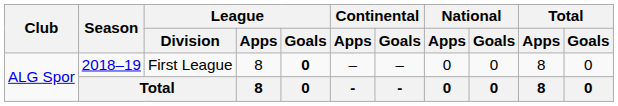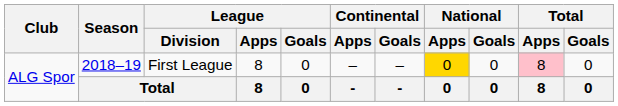(306, 64) bold -> (306, 64) normal
(447, 64) no background -> (447, 64) gold background
(541, 64) no background -> (541, 64) pink background
